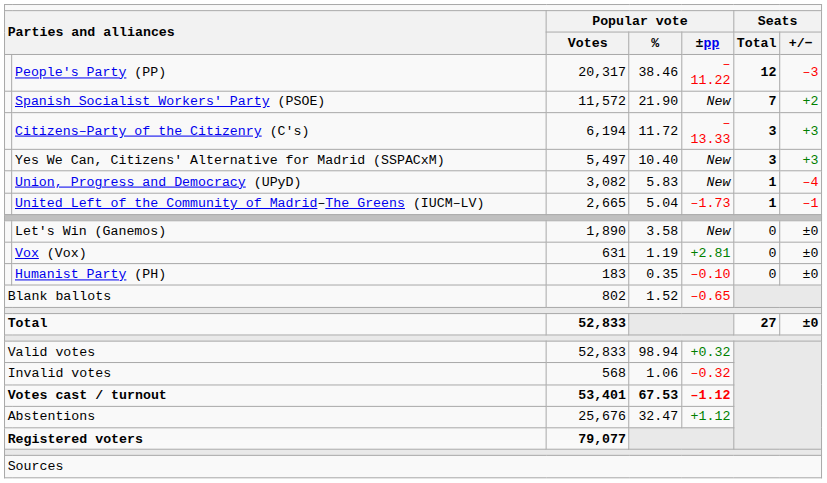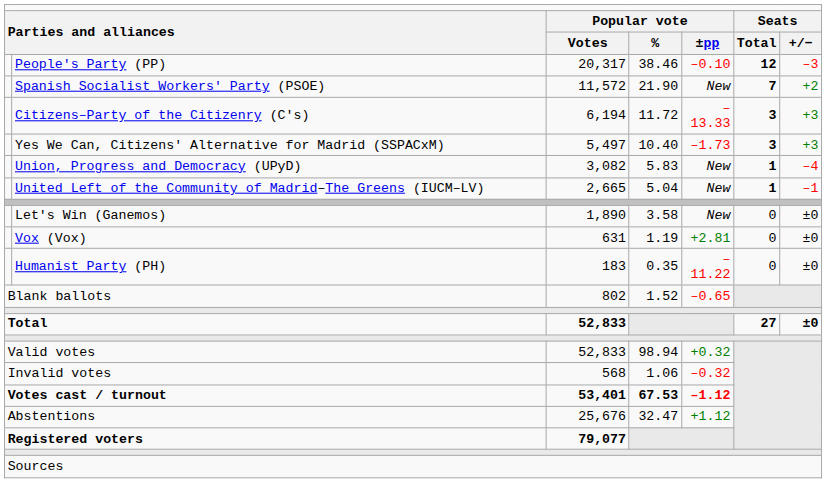(711, 72) –11.22 -> (711, 65) –0.10
(718, 160) New -> (711, 145) –1.73
(711, 204) –1.73 -> (718, 188) New
(711, 275) –0.10 -> (711, 267) –11.22
